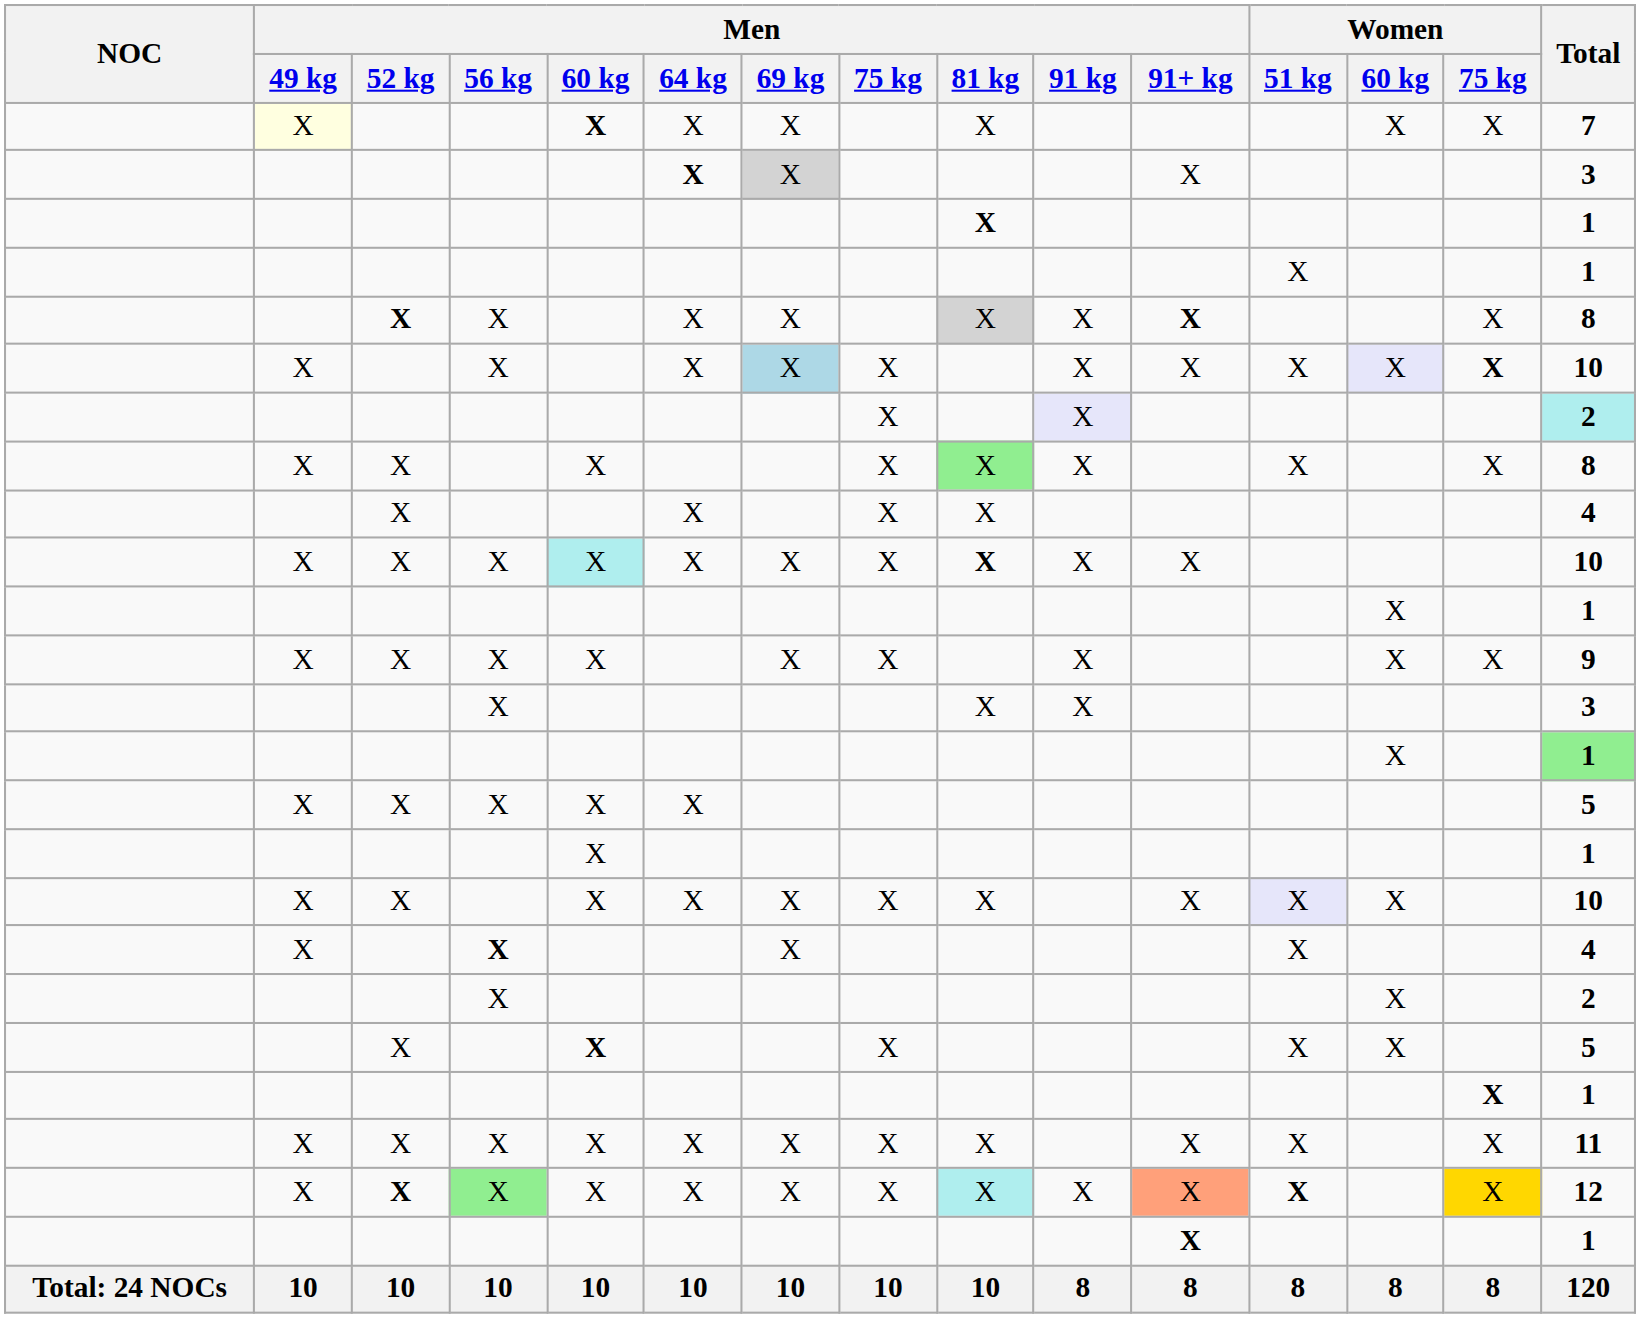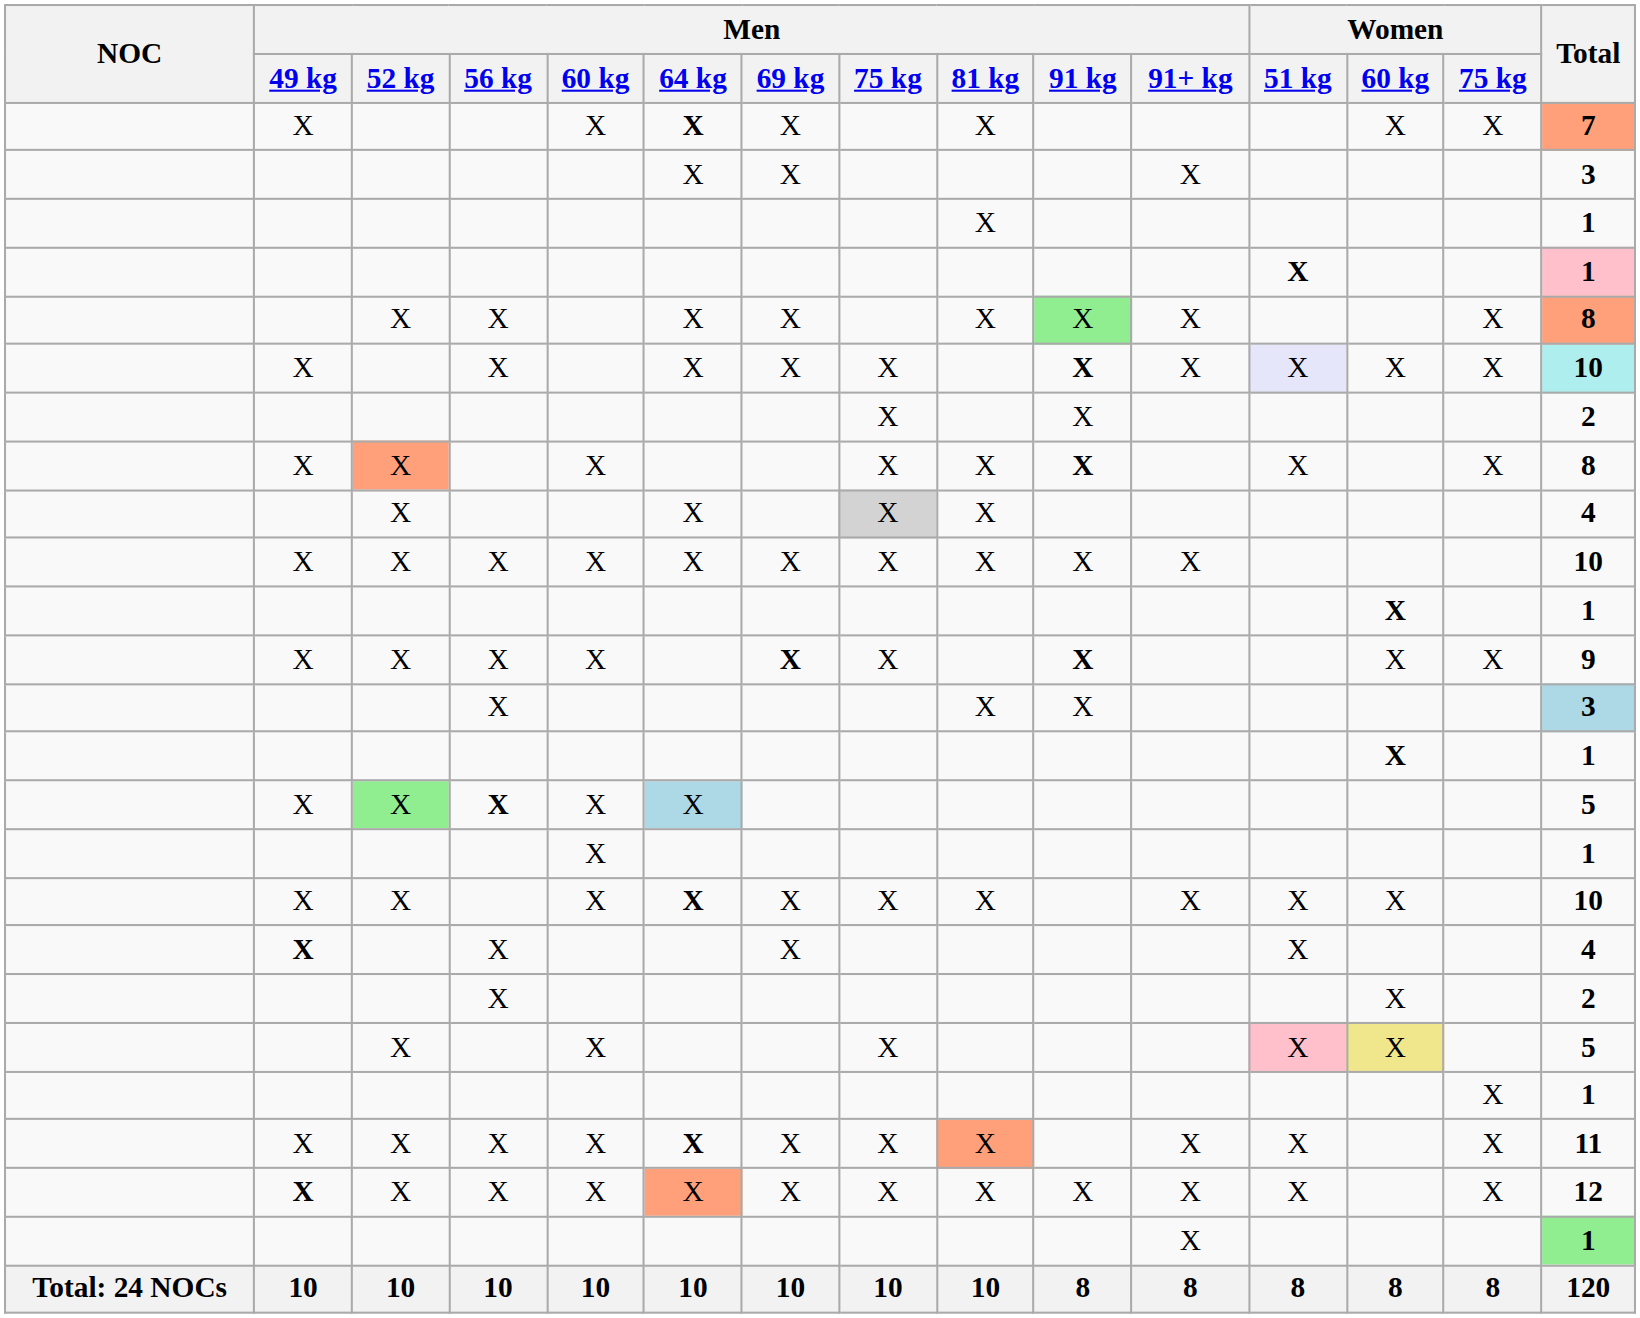(303, 126) lightyellow background -> (303, 126) no background
(596, 126) bold -> (596, 126) normal
(693, 126) normal -> (693, 126) bold
(1588, 126) no background -> (1588, 126) lightsalmon background
(693, 174) bold -> (693, 174) normal
(790, 174) lightgrey background -> (790, 174) no background
(985, 222) bold -> (985, 222) normal
(1298, 271) normal -> (1298, 271) bold
(1588, 271) no background -> (1588, 271) pink background
(401, 319) bold -> (401, 319) normal
(985, 319) lightgrey background -> (985, 319) no background
(1083, 319) no background -> (1083, 319) lightgreen background
(1190, 319) bold -> (1190, 319) normal
(1588, 319) no background -> (1588, 319) lightsalmon background
(790, 368) lightblue background -> (790, 368) no background
(1083, 368) normal -> (1083, 368) bold
(1298, 368) no background -> (1298, 368) lavender background
(1395, 368) lavender background -> (1395, 368) no background
(1493, 368) bold -> (1493, 368) normal
(1588, 368) no background -> (1588, 368) paleturquoise background
(1083, 416) lavender background -> (1083, 416) no background
(1588, 416) paleturquoise background -> (1588, 416) no background
(401, 465) no background -> (401, 465) lightsalmon background
(985, 465) lightgreen background -> (985, 465) no background
(1083, 465) normal -> (1083, 465) bold
(888, 513) no background -> (888, 513) lightgrey background
(596, 562) paleturquoise background -> (596, 562) no background
(985, 562) bold -> (985, 562) normal
(1395, 610) normal -> (1395, 610) bold
(790, 658) normal -> (790, 658) bold
(1083, 658) normal -> (1083, 658) bold
(1588, 707) no background -> (1588, 707) lightblue background
(1395, 755) normal -> (1395, 755) bold
(1588, 755) lightgreen background -> (1588, 755) no background
(401, 804) no background -> (401, 804) lightgreen background
(498, 804) normal -> (498, 804) bold
(693, 804) no background -> (693, 804) lightblue background
(693, 901) normal -> (693, 901) bold
(1298, 901) lavender background -> (1298, 901) no background
(303, 949) normal -> (303, 949) bold
(498, 949) bold -> (498, 949) normal
(596, 1046) bold -> (596, 1046) normal
(1298, 1046) no background -> (1298, 1046) pink background
(1395, 1046) no background -> (1395, 1046) khaki background
(1493, 1095) bold -> (1493, 1095) normal
(693, 1143) normal -> (693, 1143) bold
(985, 1143) no background -> (985, 1143) lightsalmon background
(303, 1191) normal -> (303, 1191) bold
(401, 1191) bold -> (401, 1191) normal
(498, 1191) lightgreen background -> (498, 1191) no background
(693, 1191) no background -> (693, 1191) lightsalmon background
(985, 1191) paleturquoise background -> (985, 1191) no background
(1190, 1191) lightsalmon background -> (1190, 1191) no background
(1298, 1191) bold -> (1298, 1191) normal
(1493, 1191) gold background -> (1493, 1191) no background
(1190, 1240) bold -> (1190, 1240) normal
(1588, 1240) no background -> (1588, 1240) lightgreen background
